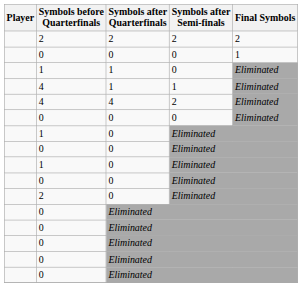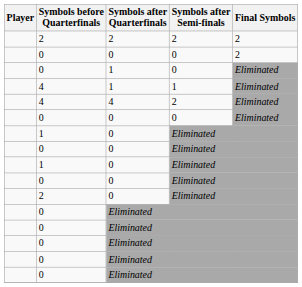(237, 54) 1 -> (237, 54) 2
(41, 70) 1 -> (41, 70) 0
